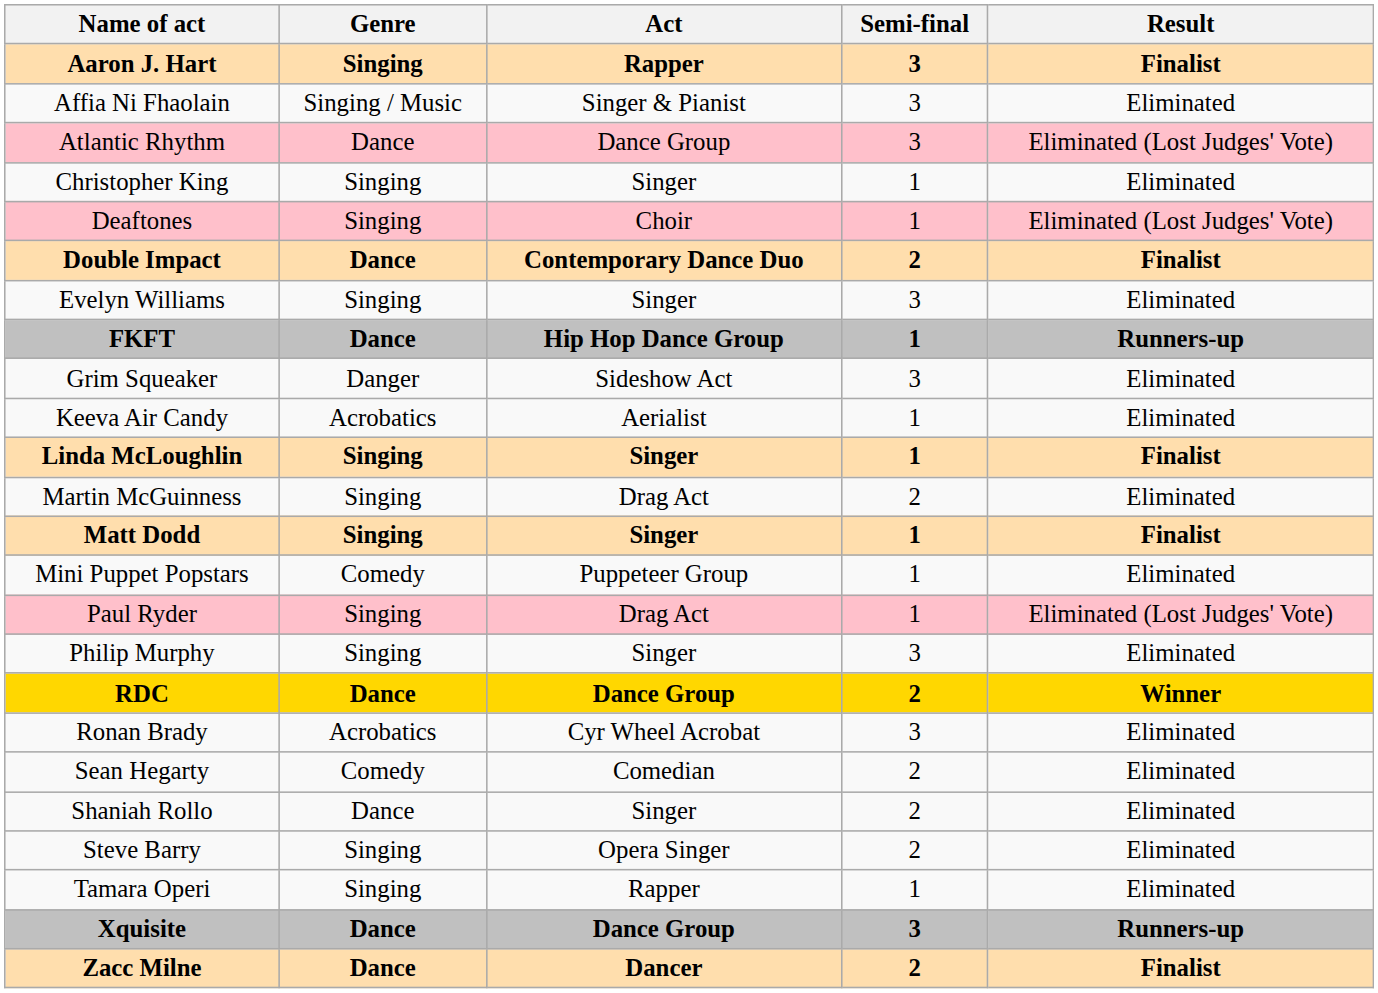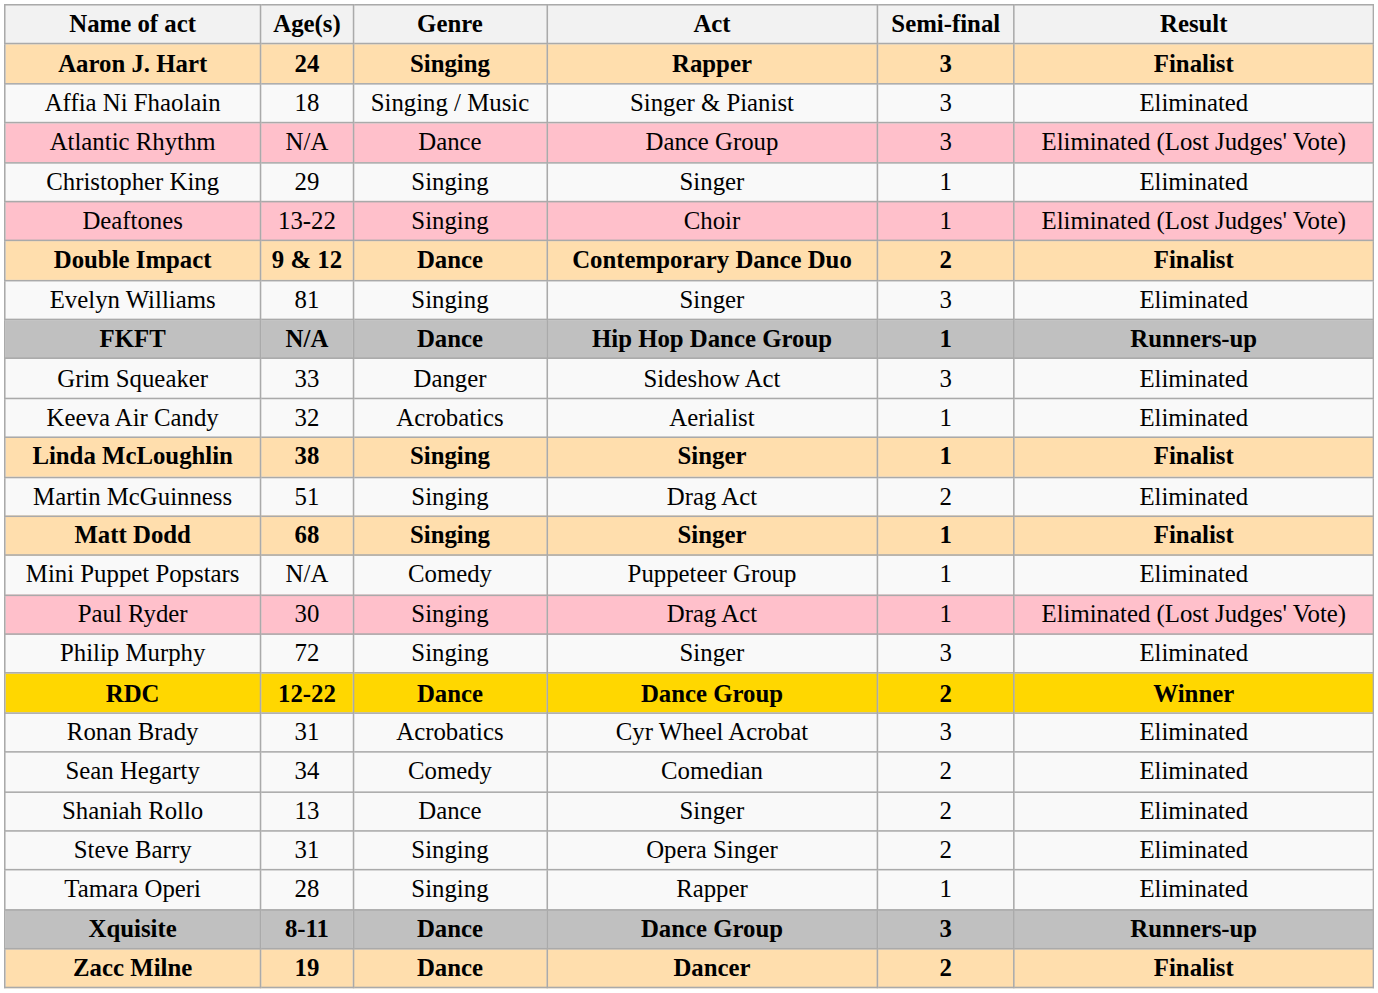+ column: (307, 24)
